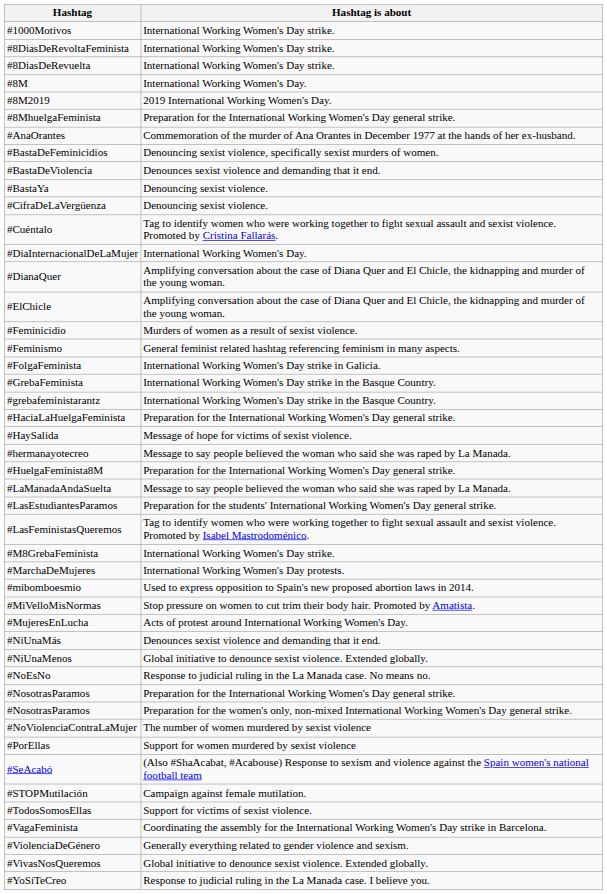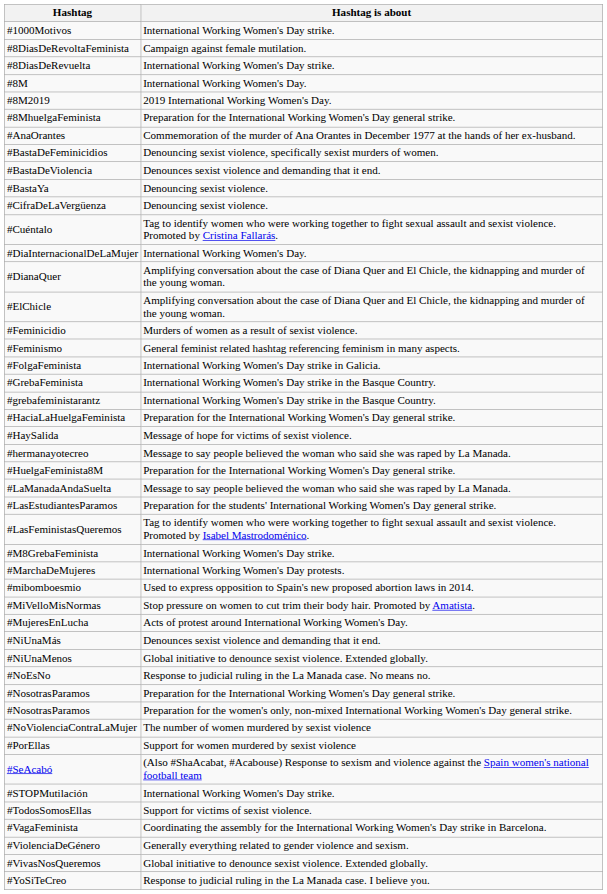(239, 48) International Working Women's Day strike. -> (225, 48) Campaign against female mutilation.
(225, 793) Campaign against female mutilation. -> (239, 793) International Working Women's Day strike.
